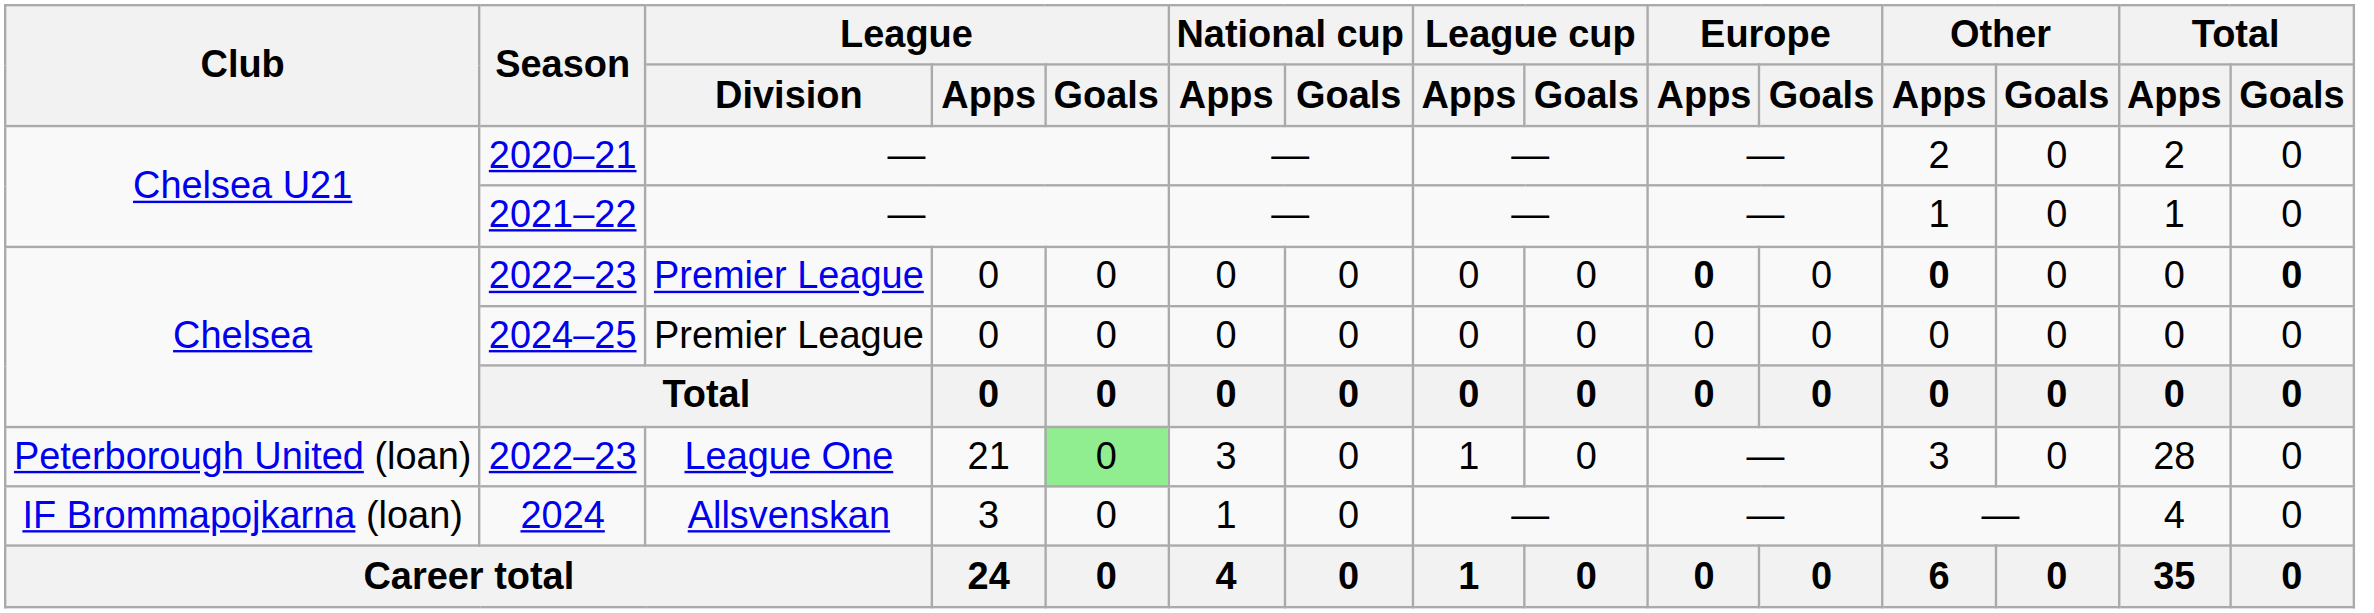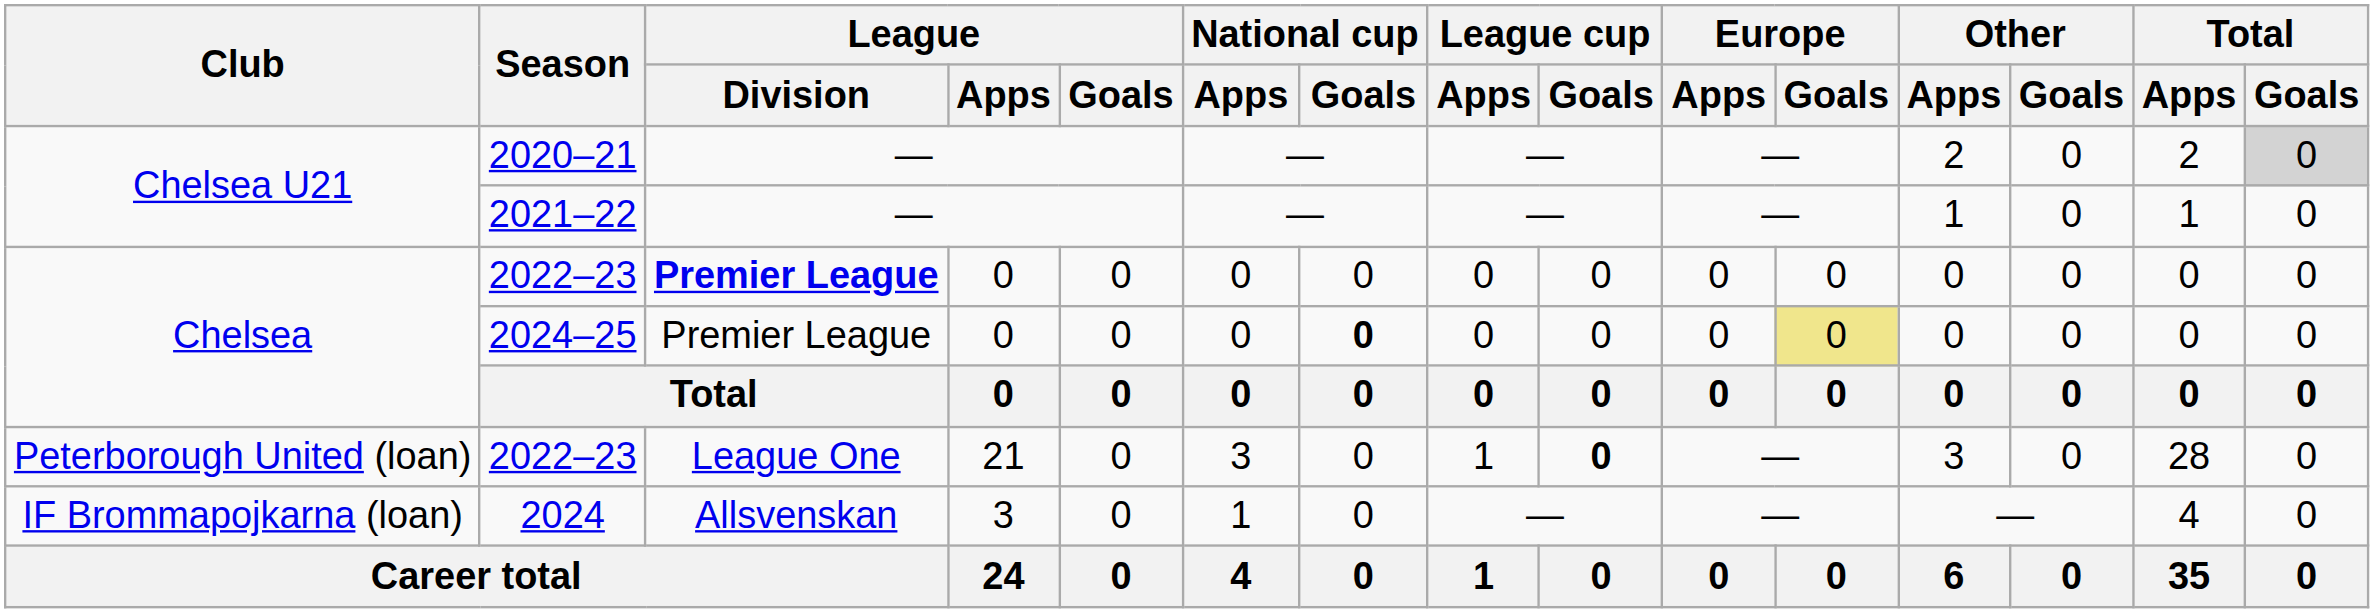(2292, 154) no background -> (2307, 154) lightgrey background
(789, 275) normal -> (796, 275) bold
(1704, 275) bold -> (1719, 275) normal
(1939, 275) bold -> (1954, 275) normal
(2292, 275) bold -> (2307, 275) normal
(1349, 335) normal -> (1363, 335) bold
(1822, 335) no background -> (1836, 335) khaki background
(1106, 455) lightgreen background -> (1121, 455) no background
(1586, 455) normal -> (1601, 455) bold
